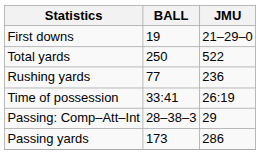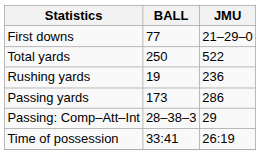(153, 36) 19 -> (153, 36) 77
(153, 77) 77 -> (153, 77) 19
rows swapped: (48, 139) <-> (63, 97)
